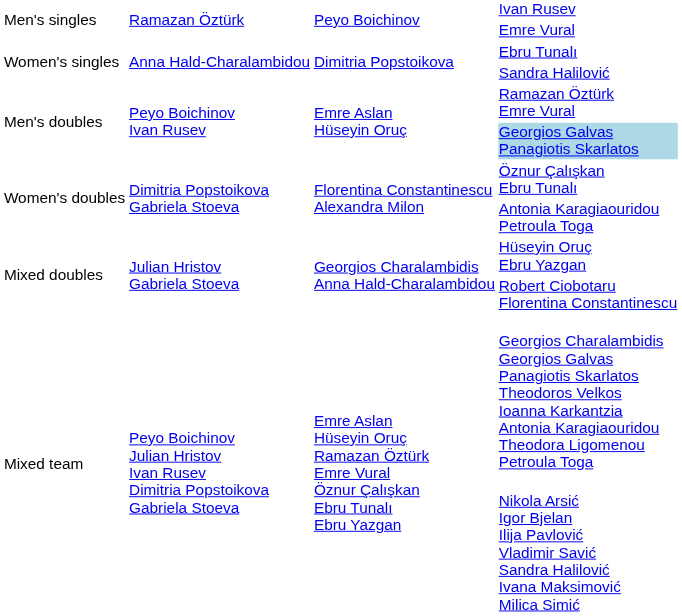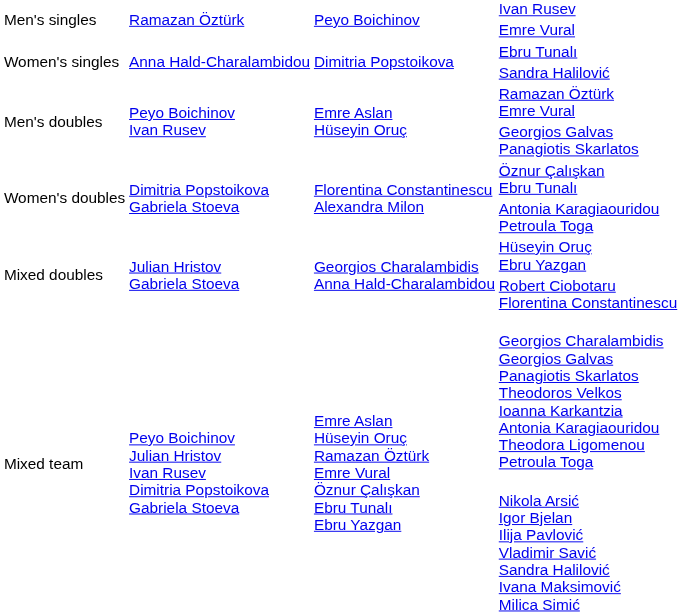(569, 141) lightblue background -> (569, 141) no background
